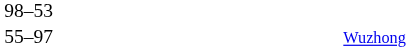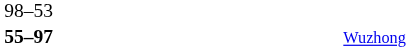(29, 37) normal -> (29, 37) bold
